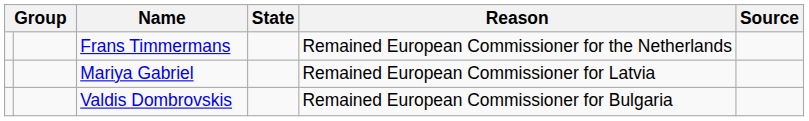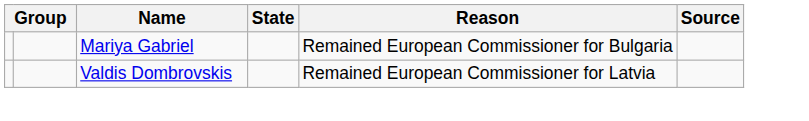- row: (155, 45)
(479, 73) Remained European Commissioner for Latvia -> (488, 45) Remained European Commissioner for Bulgaria
(488, 101) Remained European Commissioner for Bulgaria -> (479, 73) Remained European Commissioner for Latvia
